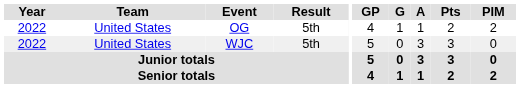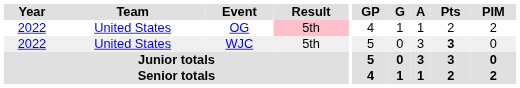(311, 28) no background -> (311, 28) pink background
(451, 44) normal -> (451, 44) bold
